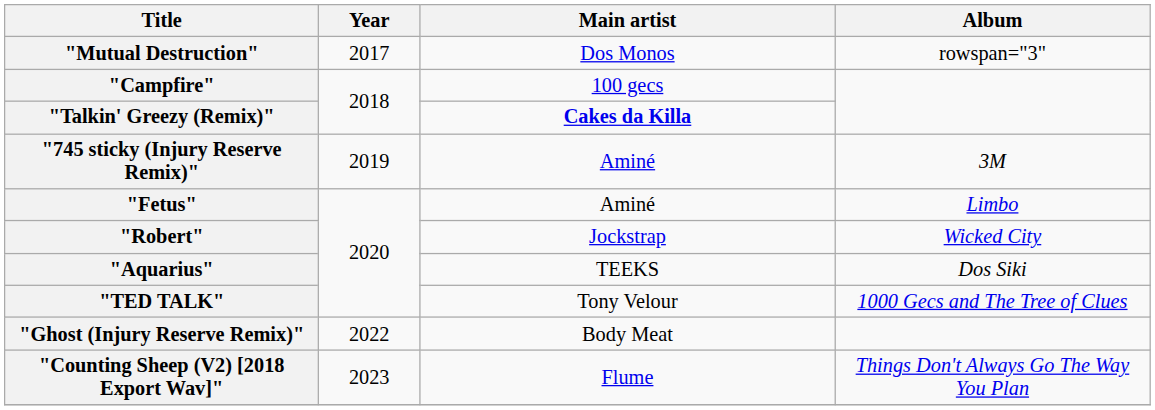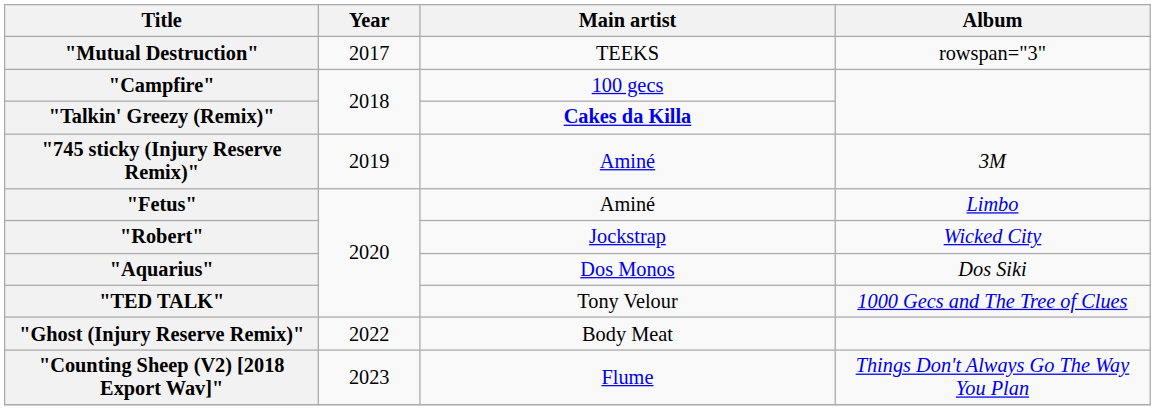(627, 52) Dos Monos -> (627, 52) TEEKS
(627, 269) TEEKS -> (627, 269) Dos Monos
